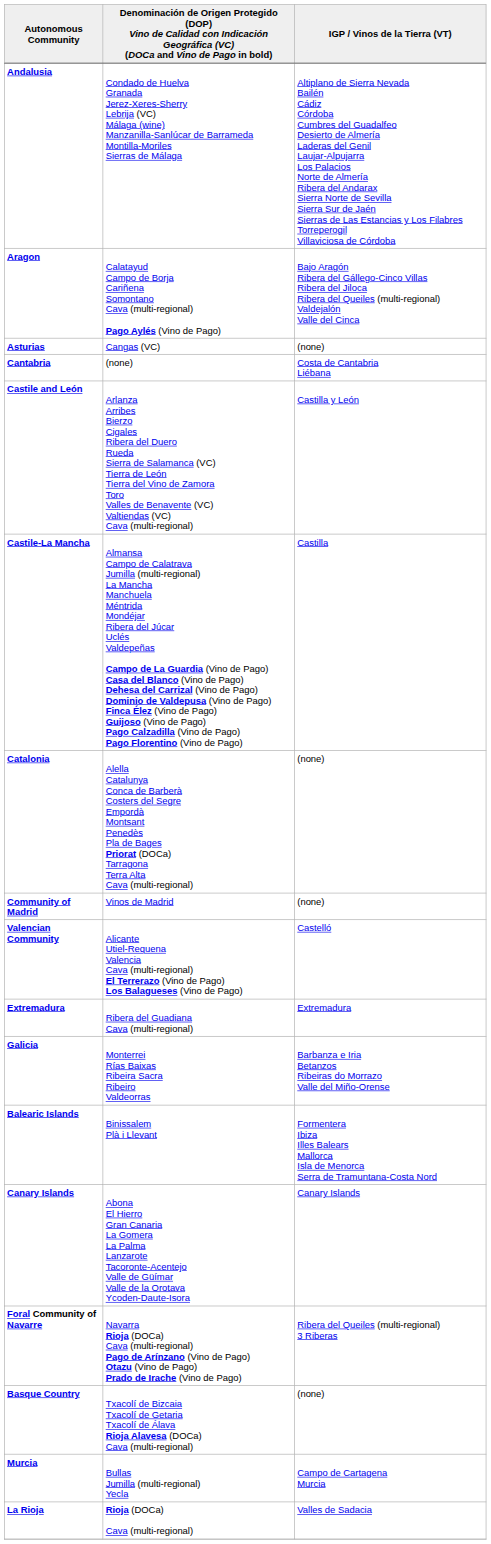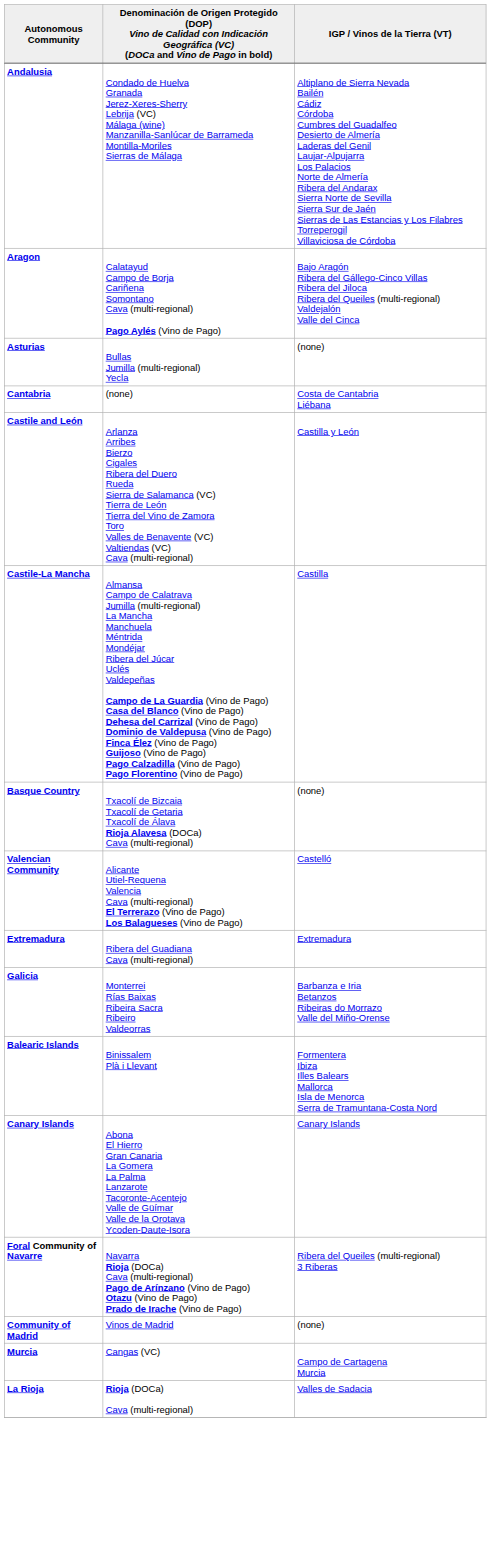(133, 346) Cangas (VC) -> (153, 367) Bullas Jumilla (multi-regional) Yecla
- row: (28, 759)
rows swapped: (39, 907) <-> (43, 1394)
(153, 1483) Bullas Jumilla (multi-regional) Yecla -> (133, 1351) Cangas (VC)
